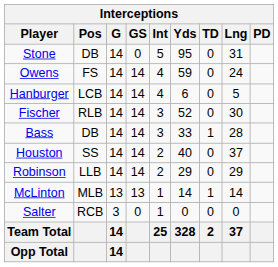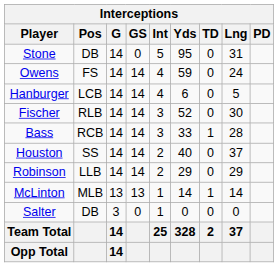(90, 133) DB -> (90, 133) RCB
(90, 212) RCB -> (90, 212) DB
